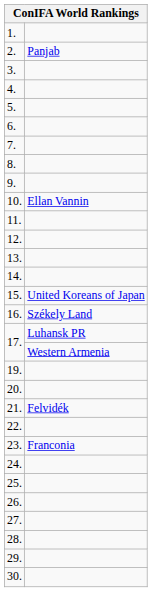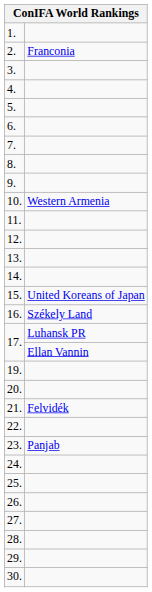(43, 51) Panjab -> (51, 51) Franconia
(58, 201) Ellan Vannin -> (68, 201) Western Armenia
(68, 351) Western Armenia -> (58, 351) Ellan Vannin
(51, 445) Franconia -> (43, 445) Panjab
